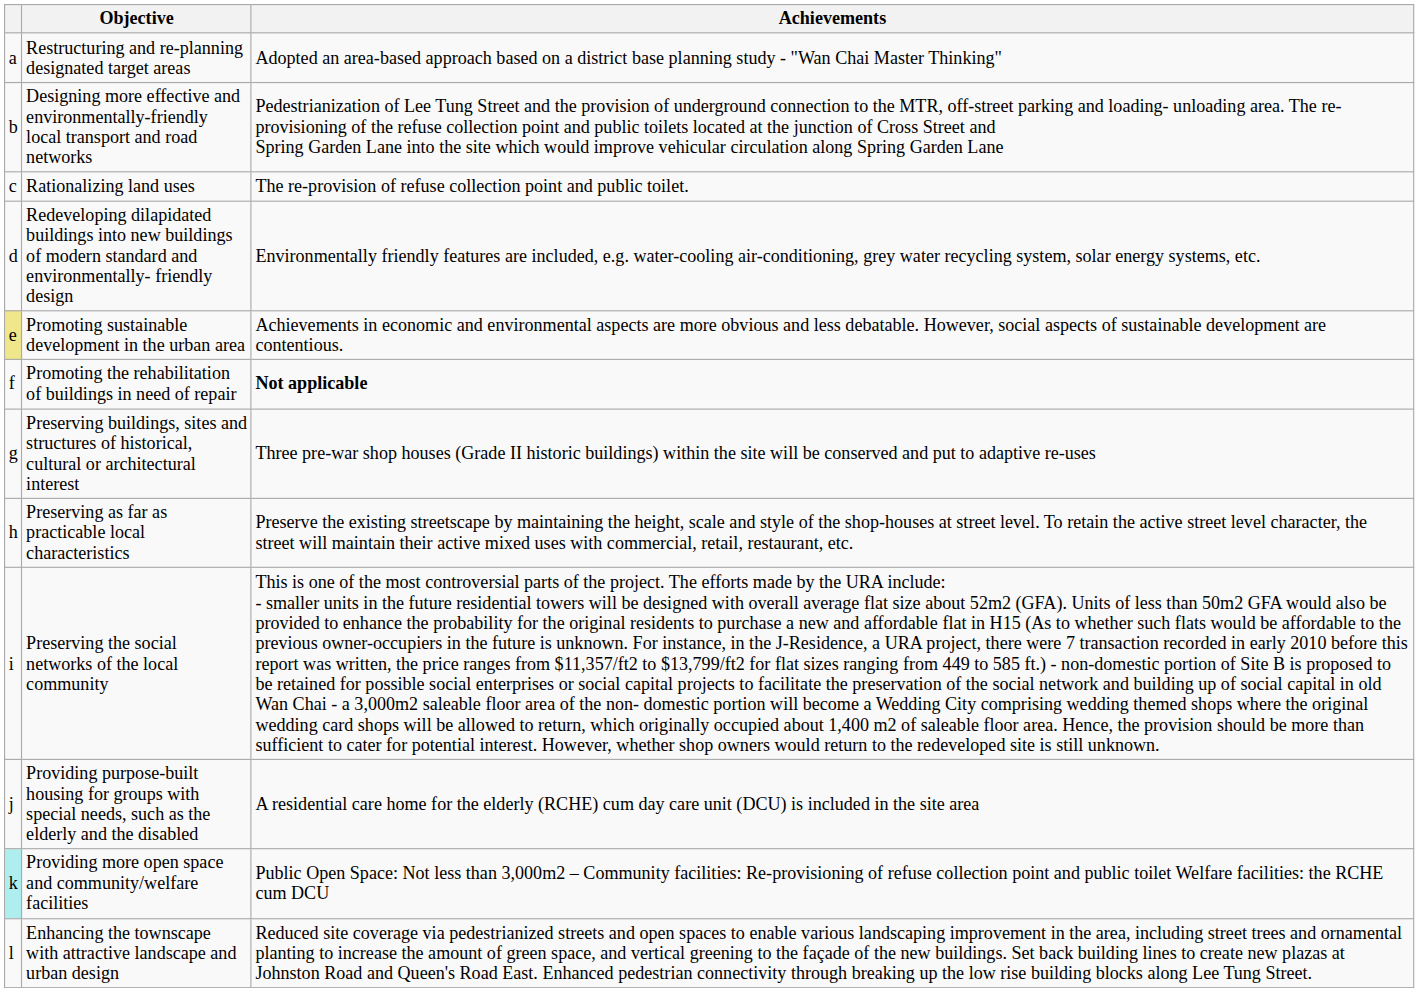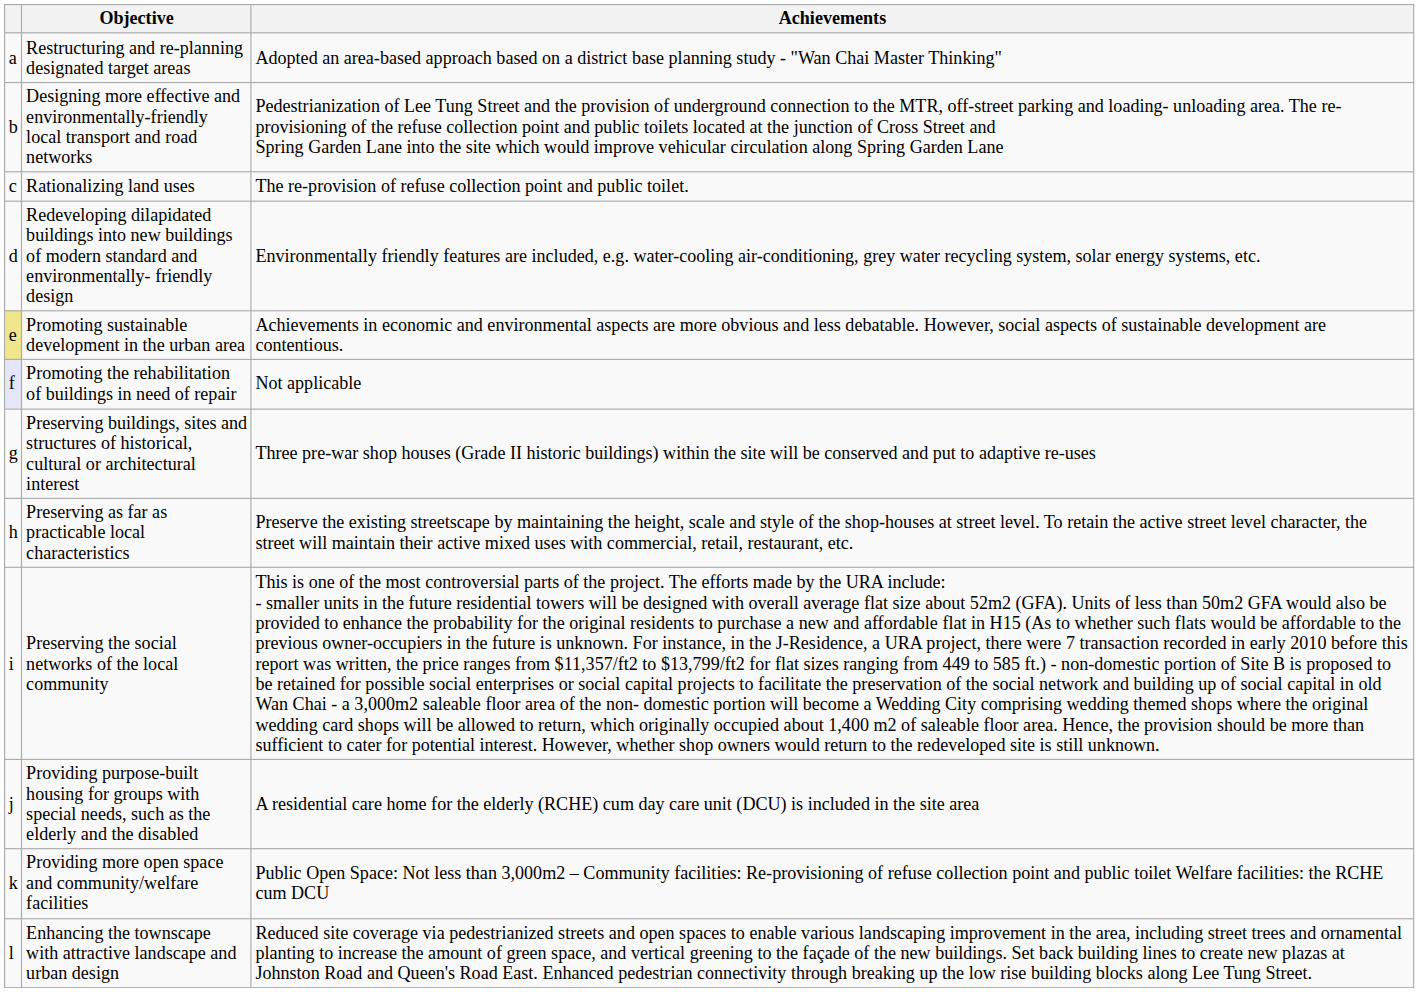(12, 384) no background -> (12, 384) lavender background
(311, 384) bold -> (308, 384) normal
(13, 883) paleturquoise background -> (13, 883) no background
